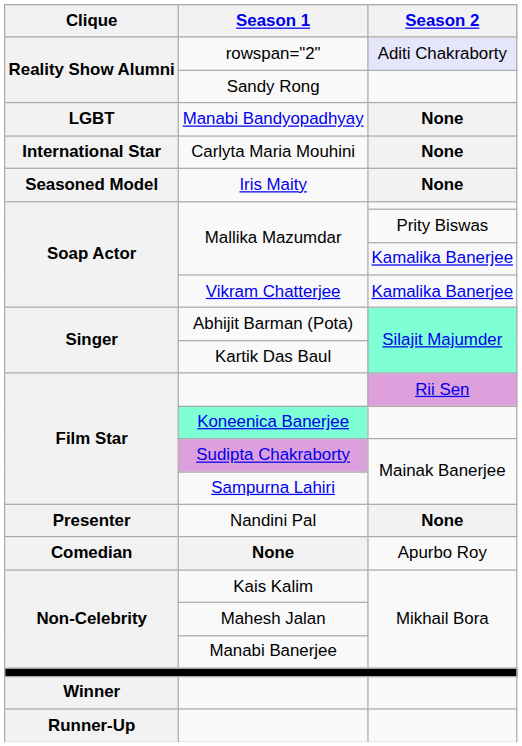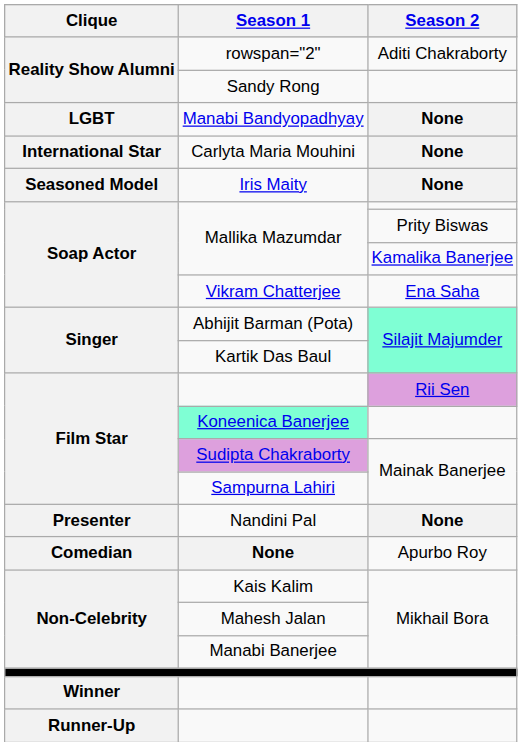(442, 53) lavender background -> (442, 53) no background
(442, 290) Kamalika Banerjee -> (442, 290) Ena Saha
